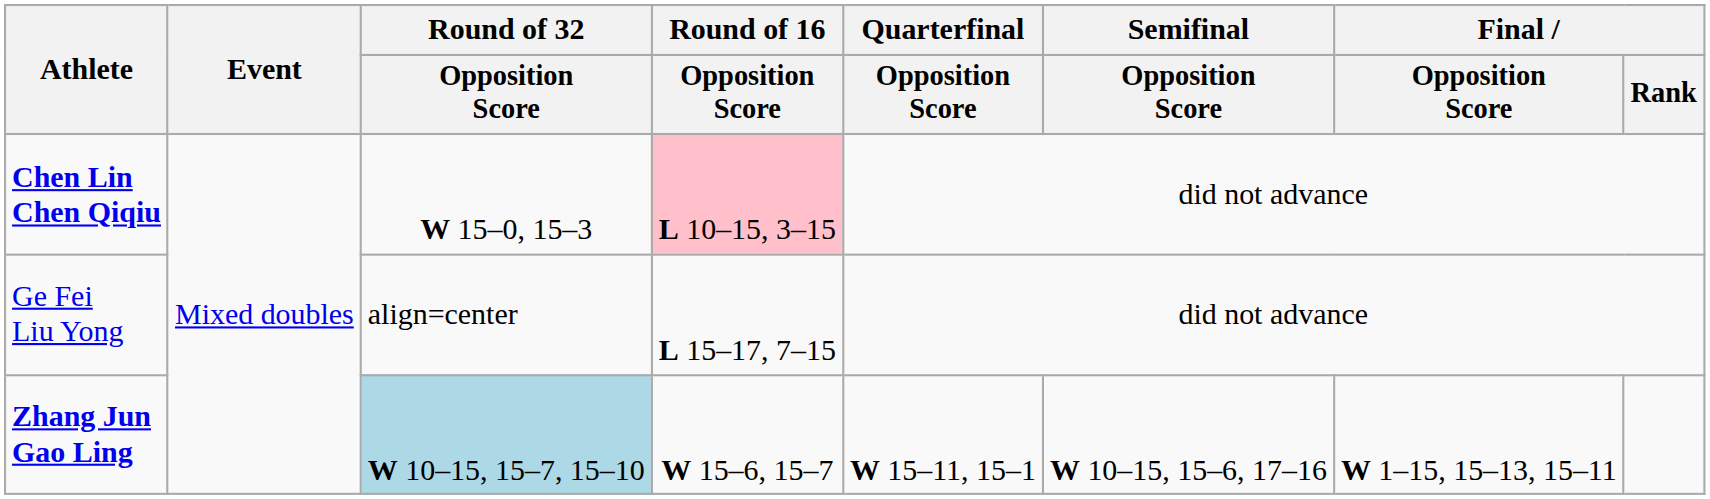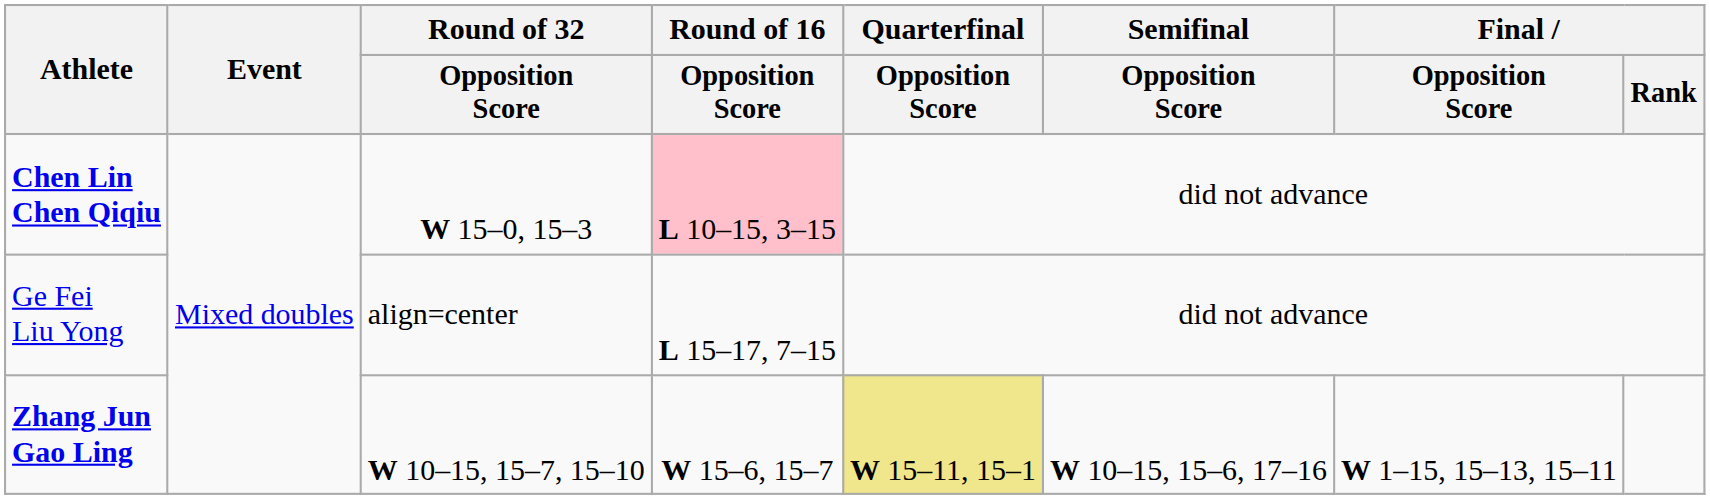(506, 469) lightblue background -> (506, 469) no background
(943, 469) no background -> (943, 469) khaki background
